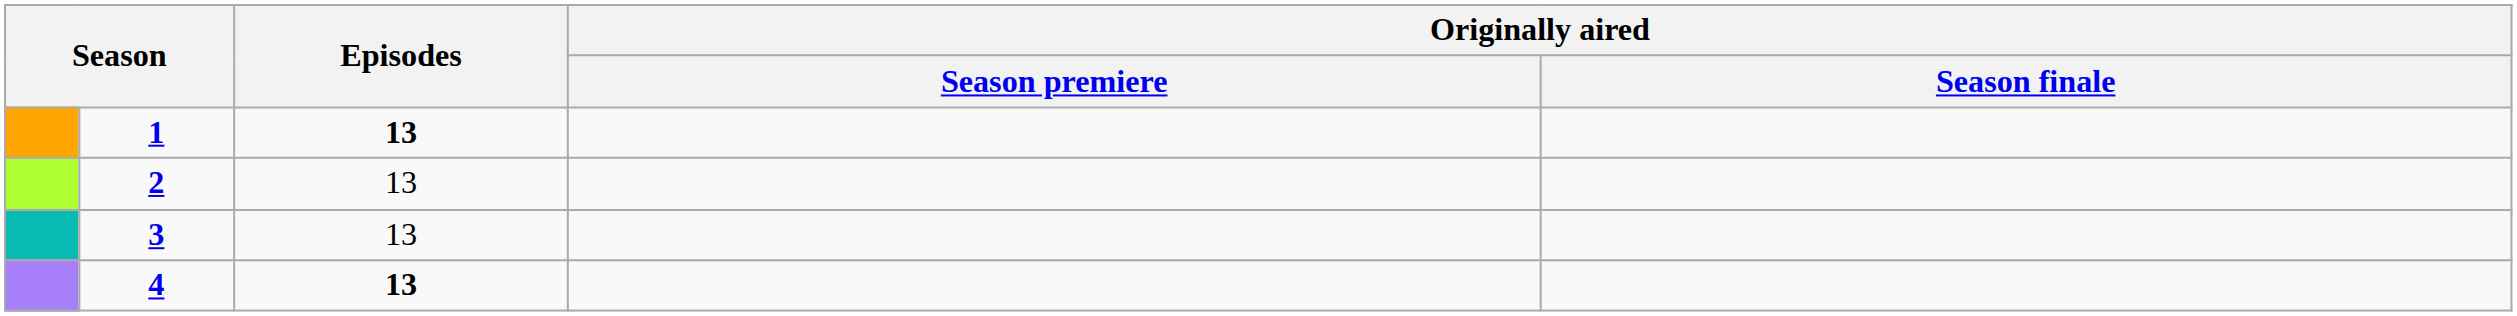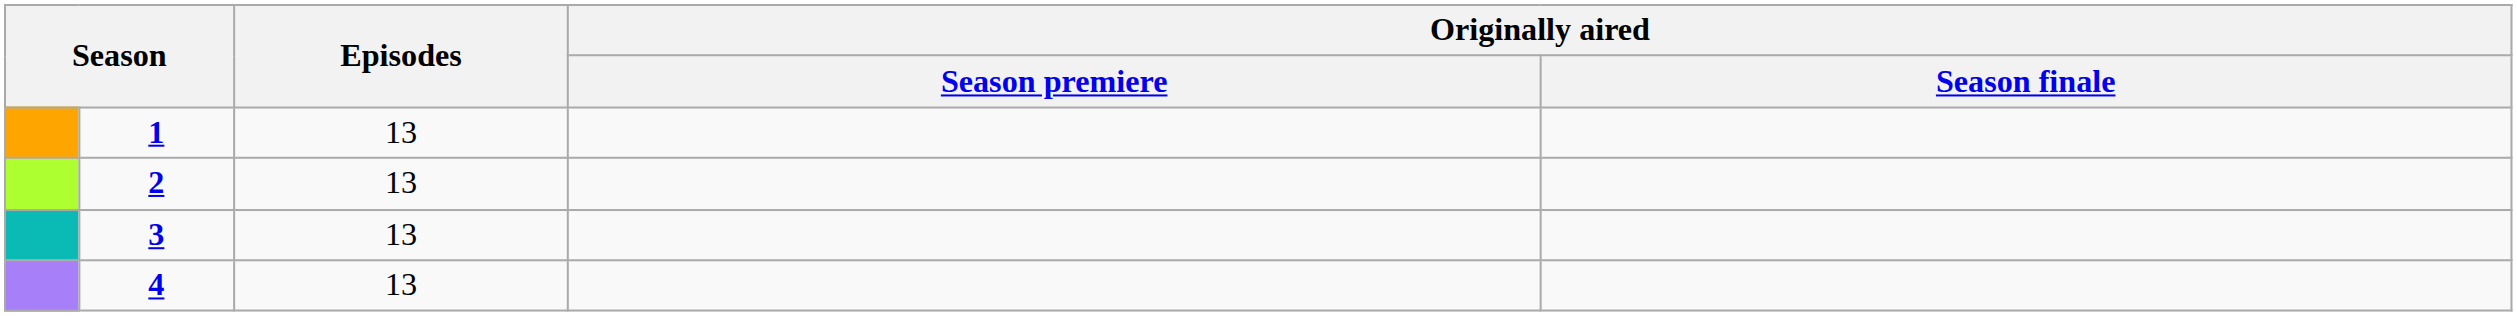(401, 132) bold -> (401, 132) normal
(401, 285) bold -> (401, 285) normal
